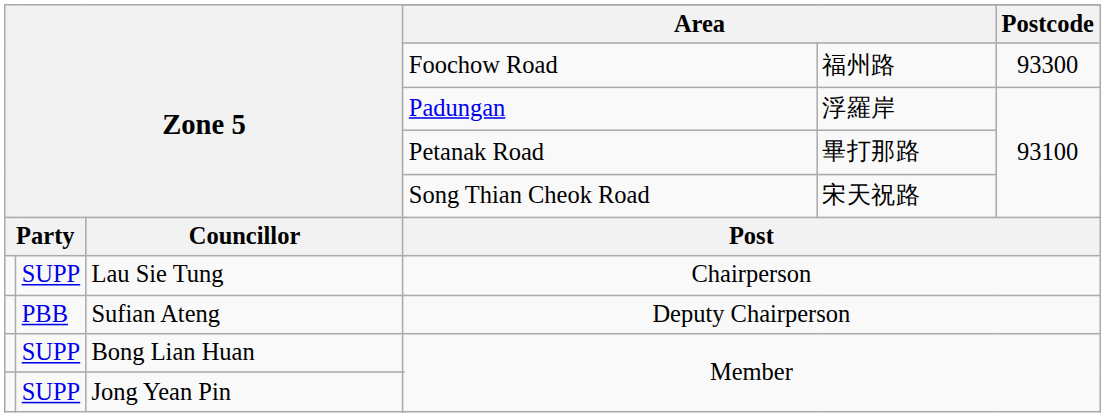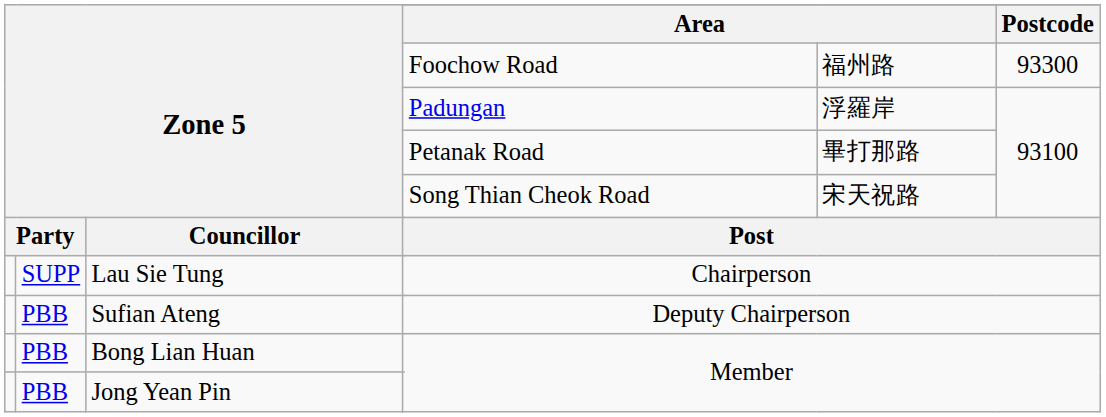(51, 352) SUPP -> (45, 352) PBB
(51, 391) SUPP -> (45, 391) PBB
